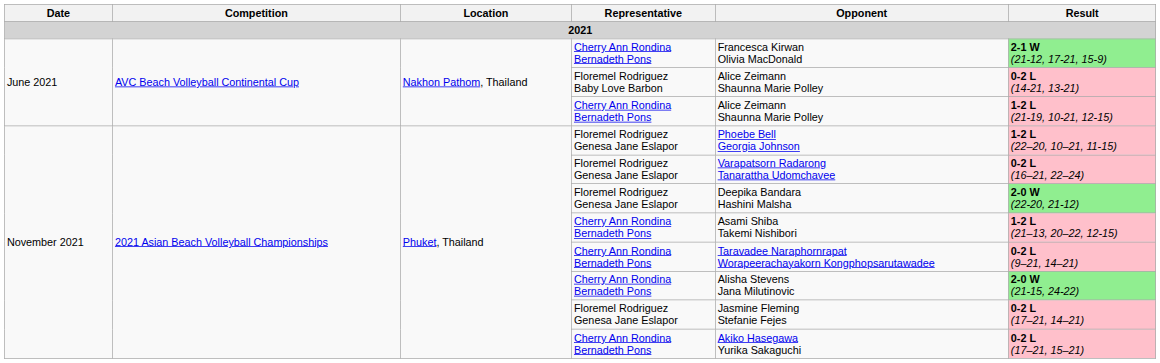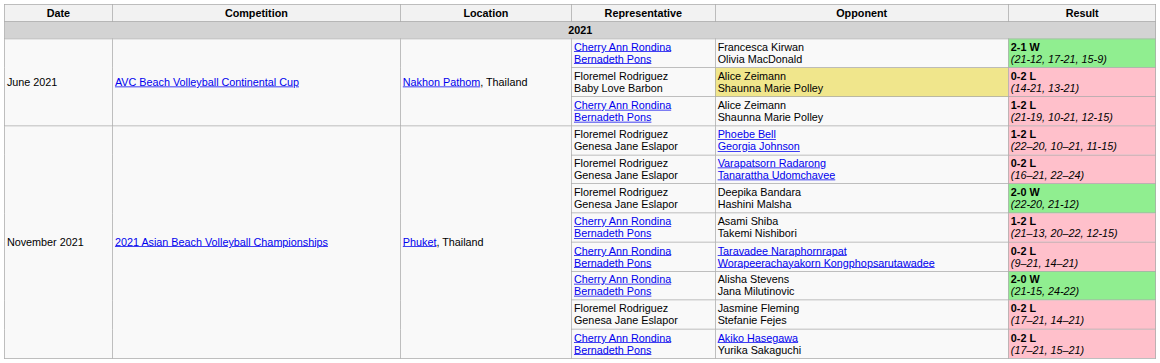(770, 82) no background -> (770, 82) khaki background
